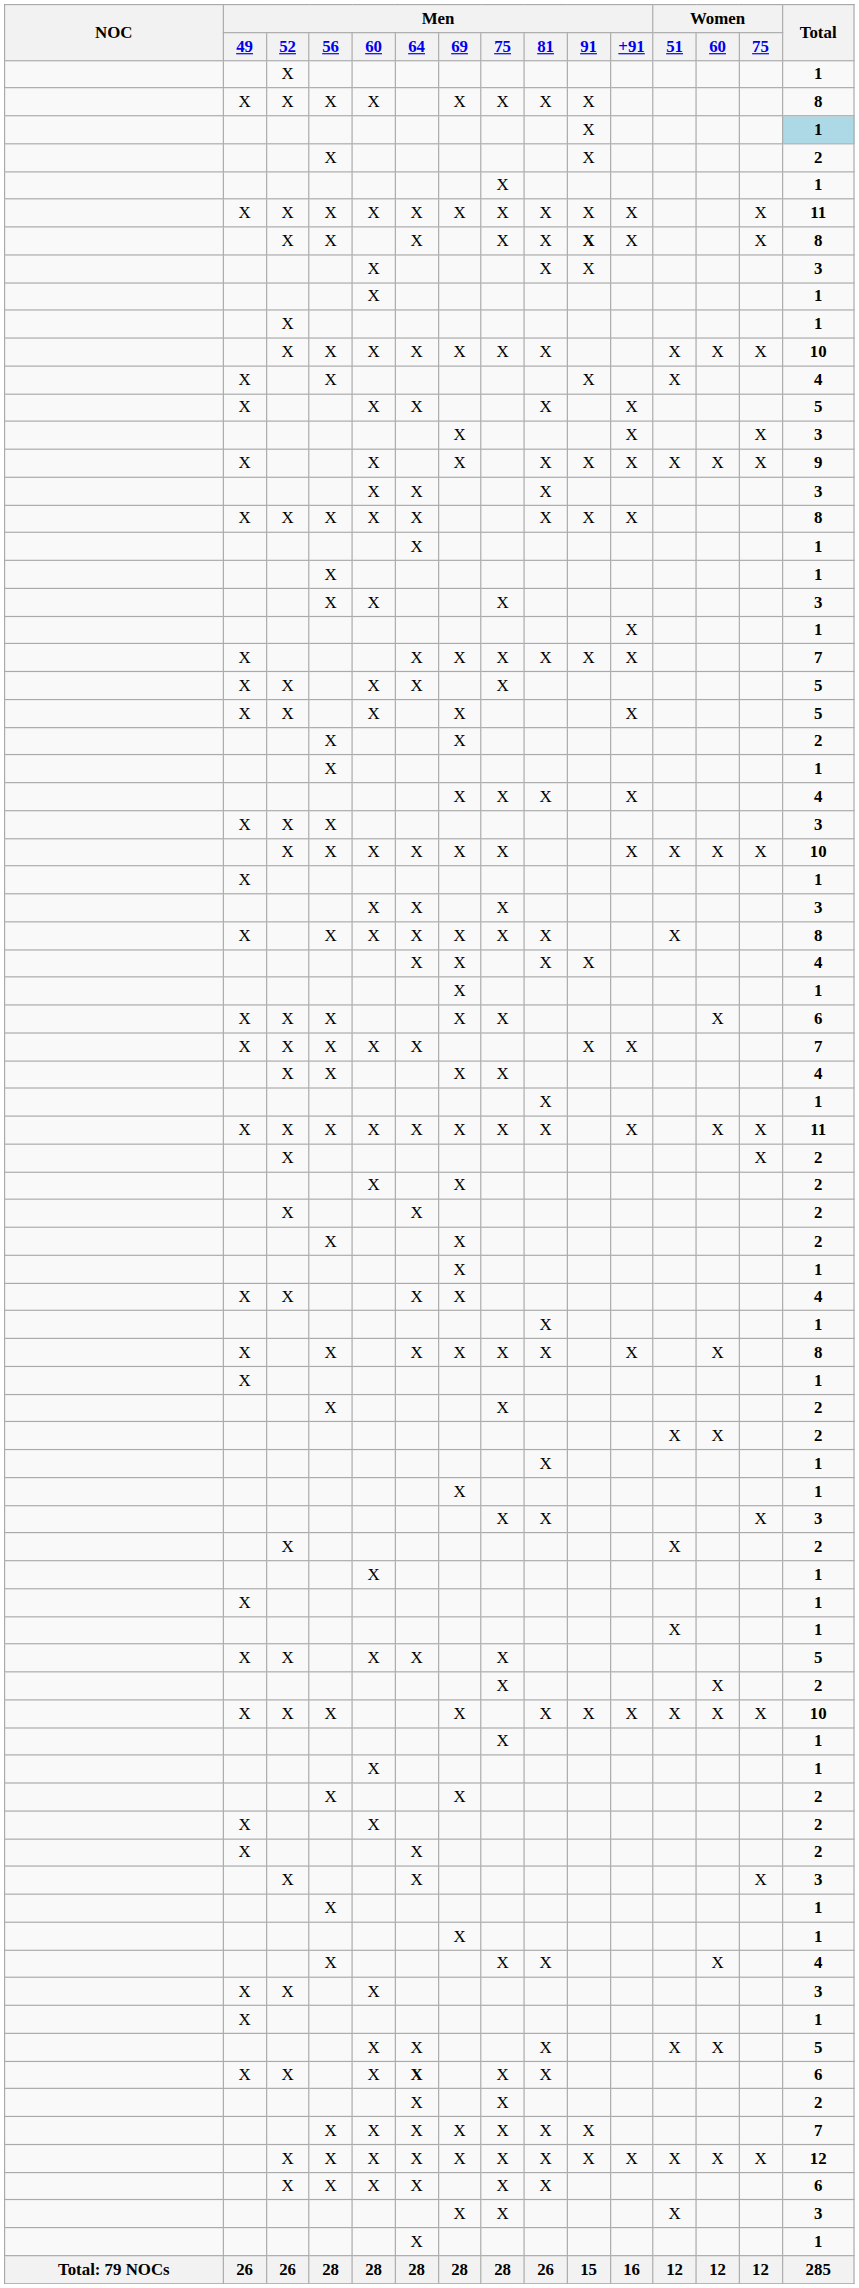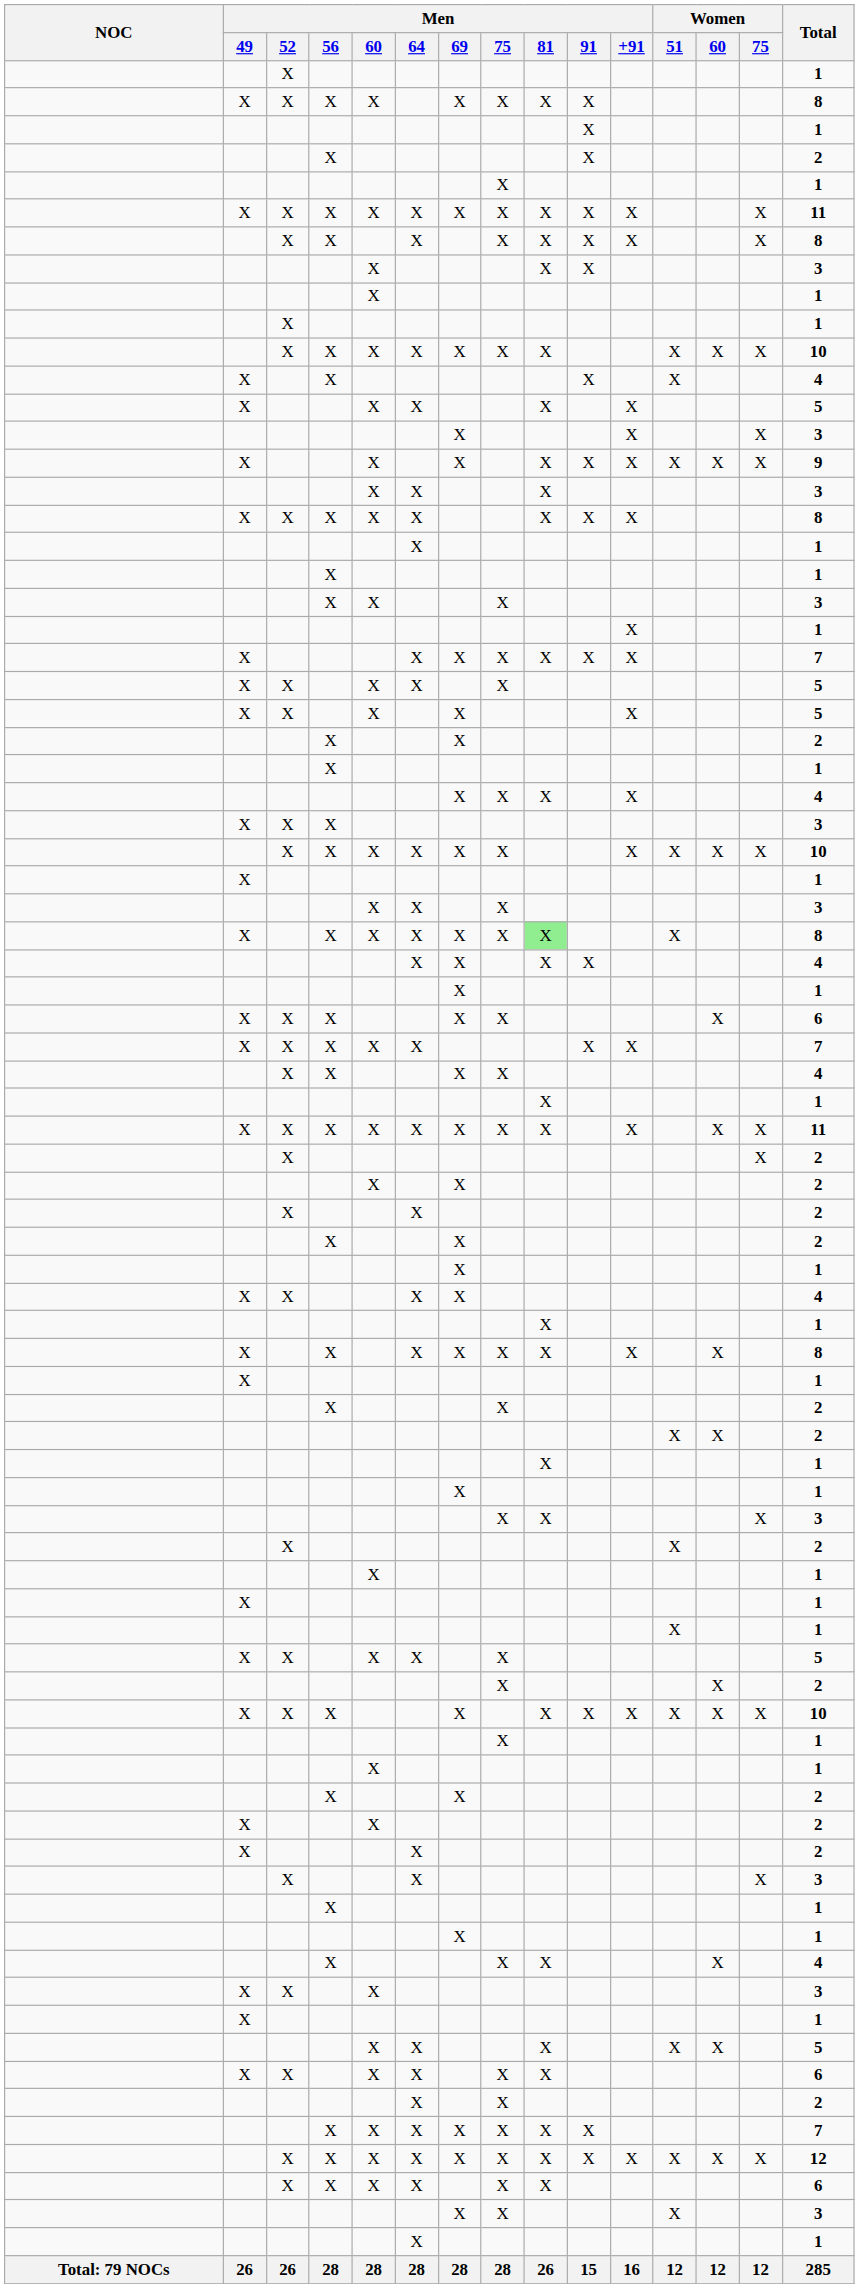(818, 129) lightblue background -> (818, 129) no background
(589, 241) bold -> (589, 241) normal
(546, 935) no background -> (546, 935) lightgreen background
(417, 2075) bold -> (417, 2075) normal
